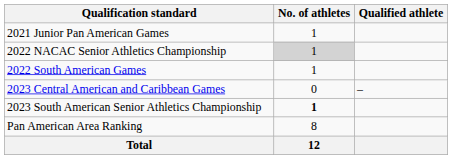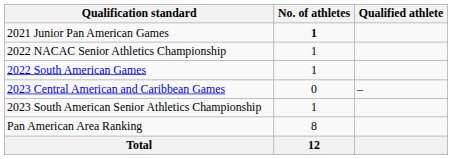(314, 32) normal -> (314, 32) bold
(314, 51) lightgrey background -> (314, 51) no background
(314, 107) bold -> (314, 107) normal
